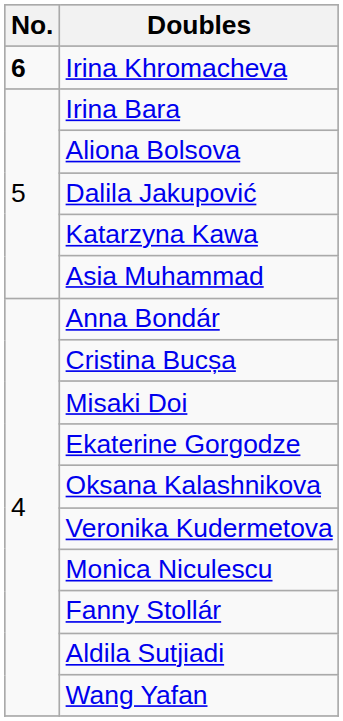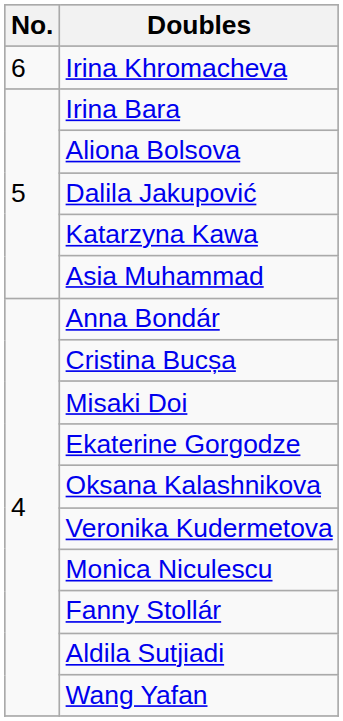(18, 67) bold -> (18, 67) normal
